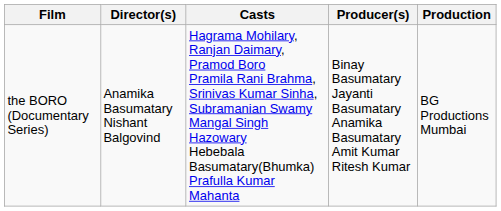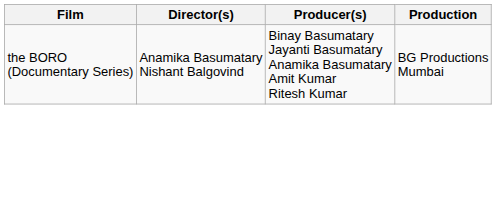- column: (257, 14)
